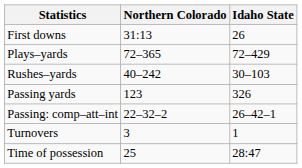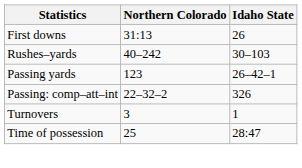- row: (37, 54)
(242, 94) 326 -> (254, 74) 26–42–1
(254, 113) 26–42–1 -> (242, 94) 326
